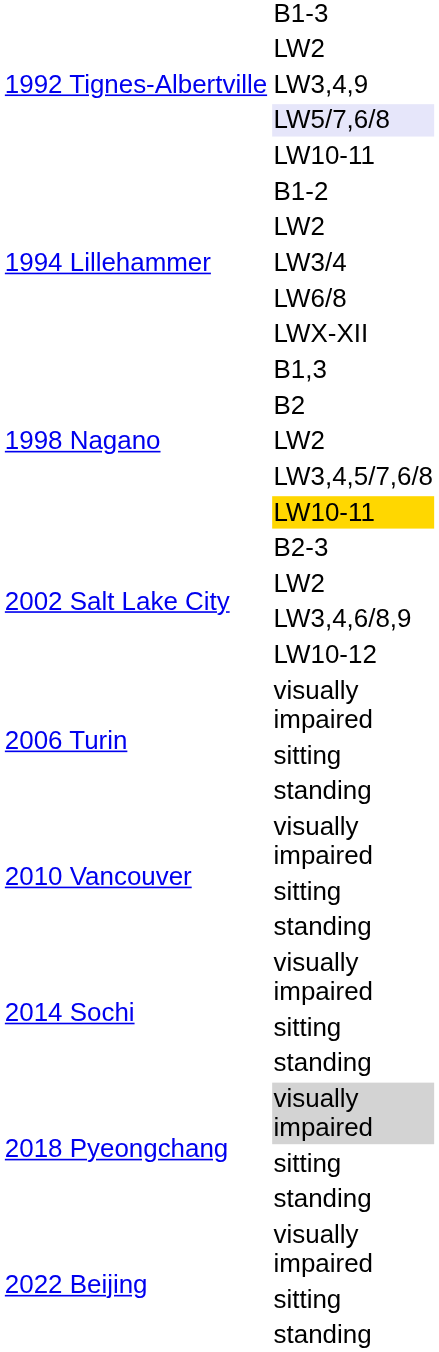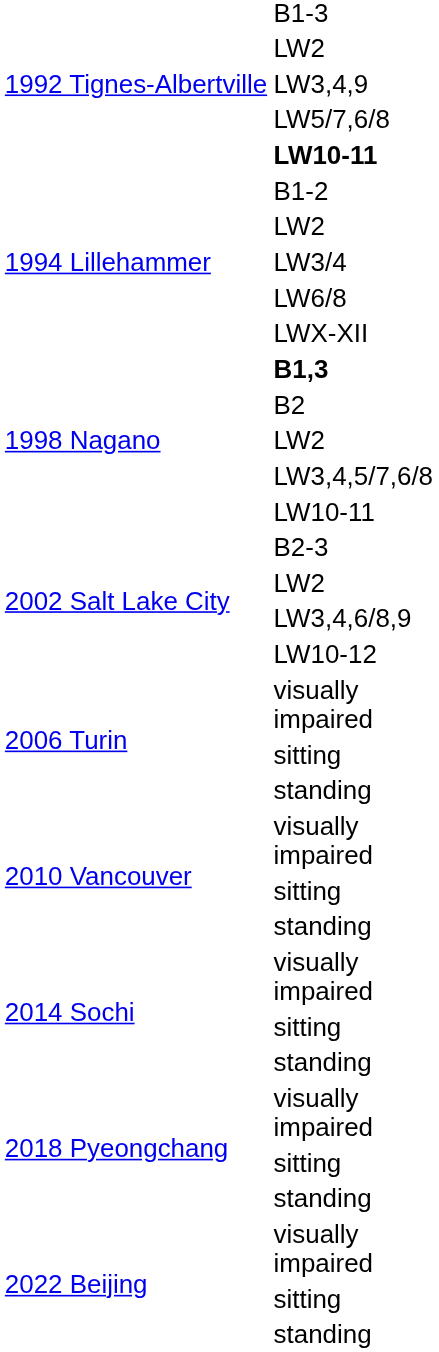(332, 120) lavender background -> (332, 120) no background
(324, 155) normal -> (325, 155) bold
(300, 369) normal -> (301, 369) bold
(324, 512) gold background -> (324, 512) no background
(323, 1113) lightgrey background -> (323, 1113) no background
